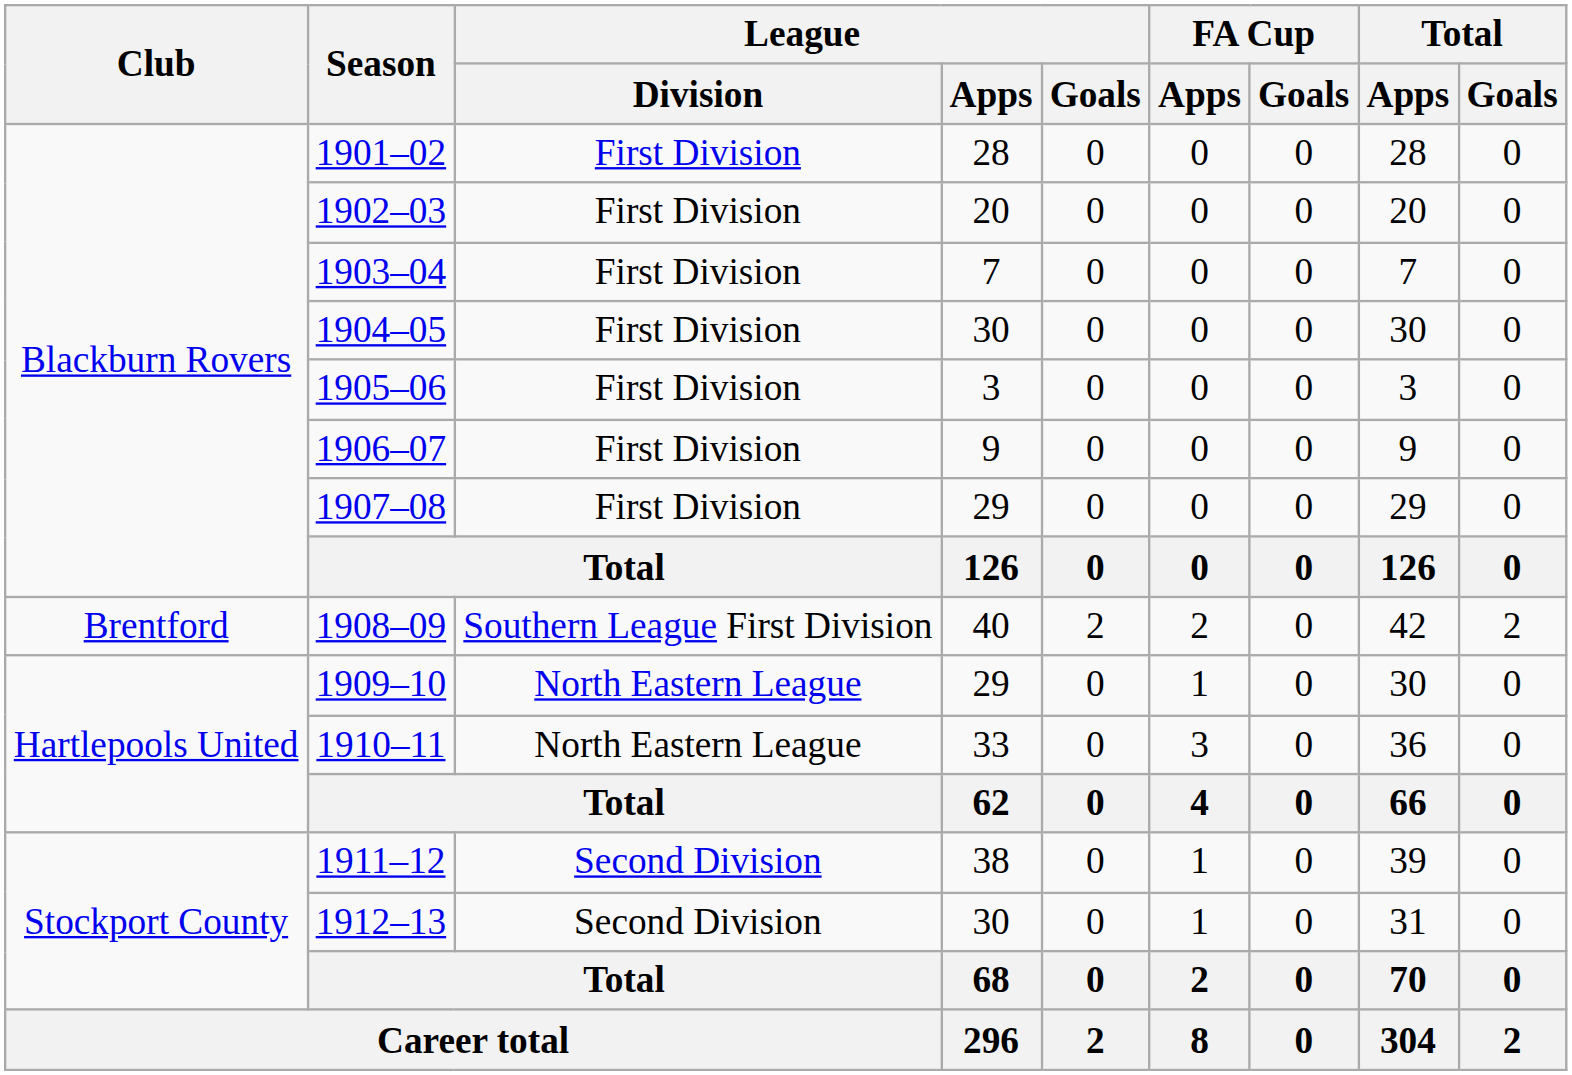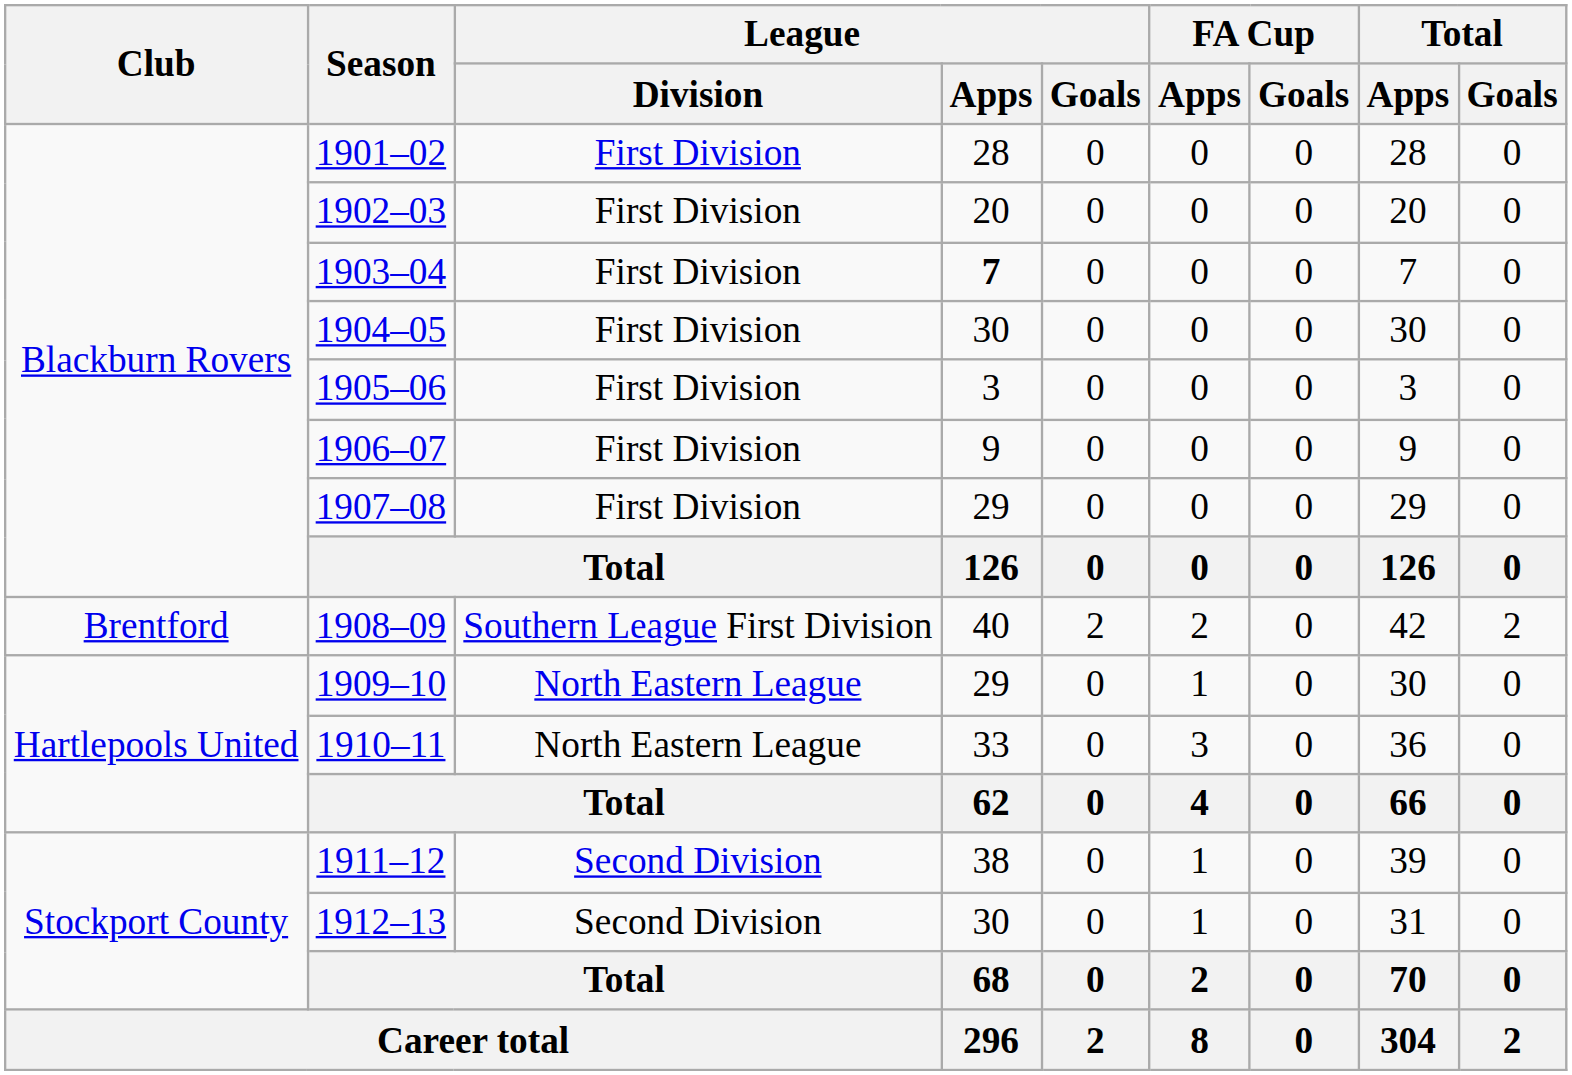(991, 270) normal -> (991, 270) bold
